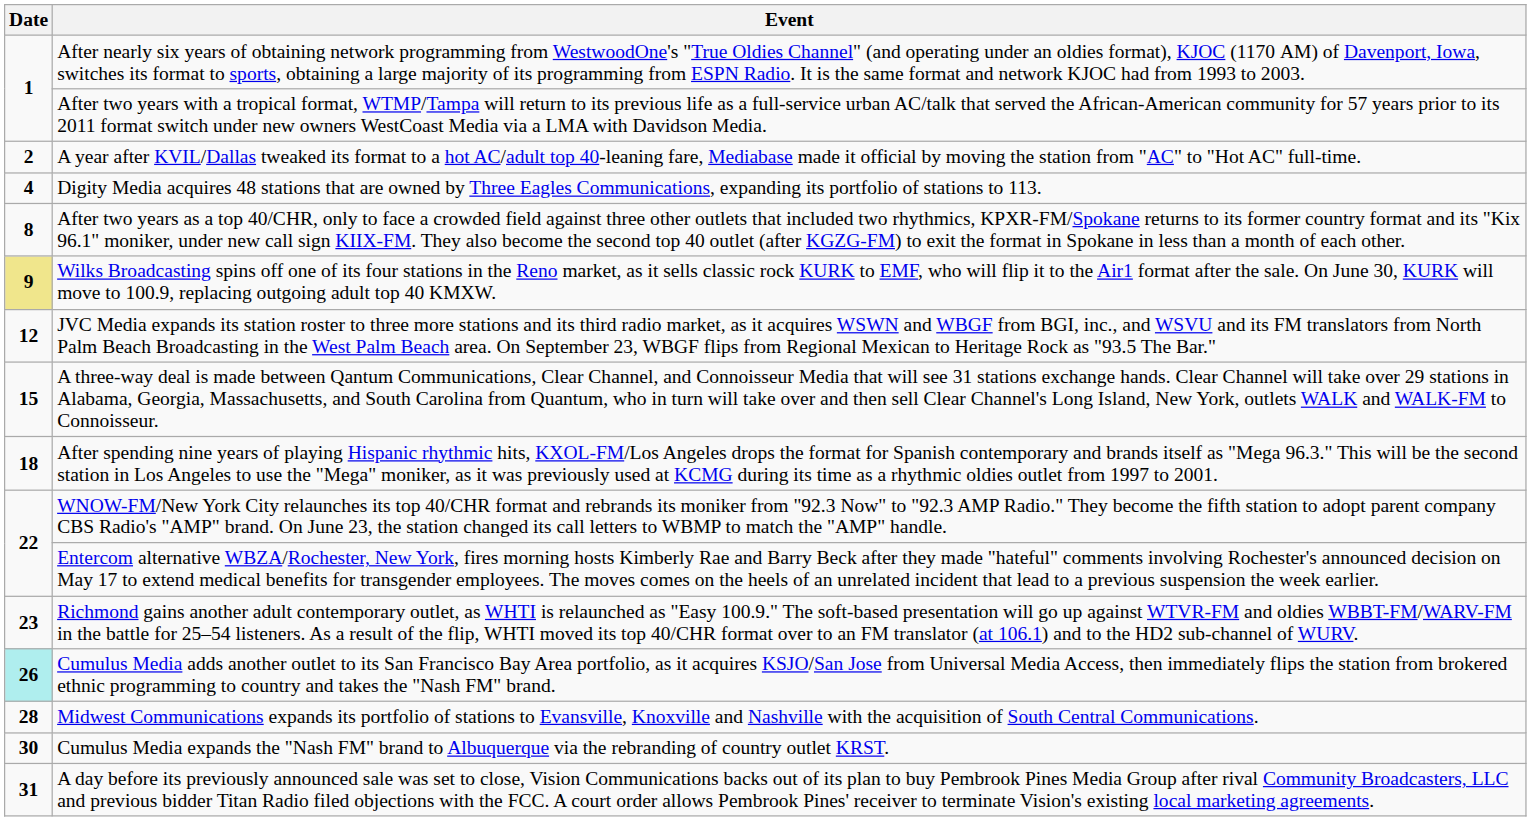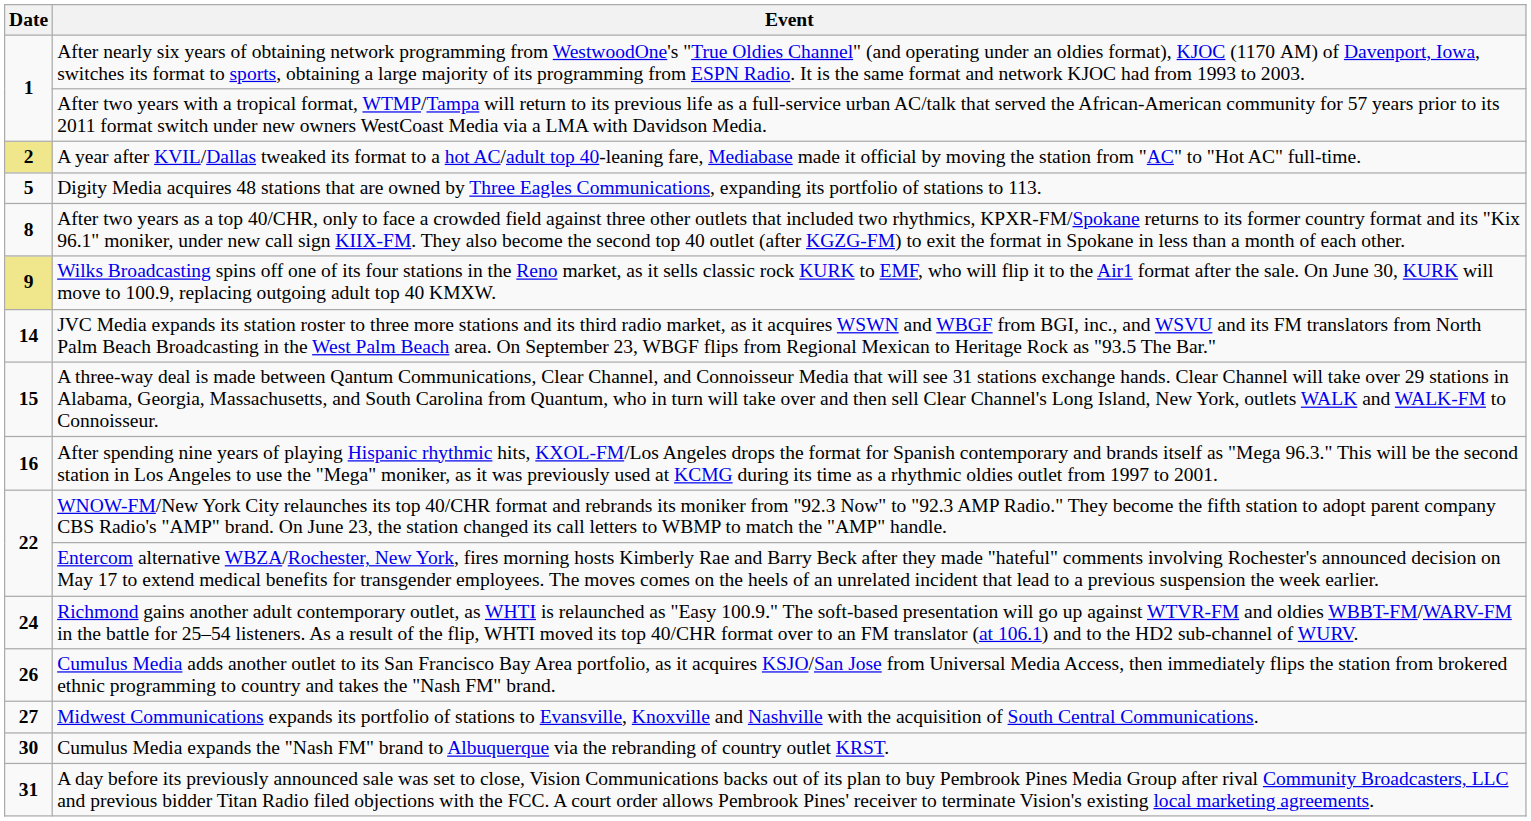(29, 156) no background -> (29, 156) khaki background
(29, 187) 4 -> (29, 187) 5
(29, 335) 12 -> (29, 335) 14
(29, 463) 18 -> (29, 463) 16
(29, 622) 23 -> (29, 622) 24
(29, 674) paleturquoise background -> (29, 674) no background
(29, 716) 28 -> (29, 716) 27
